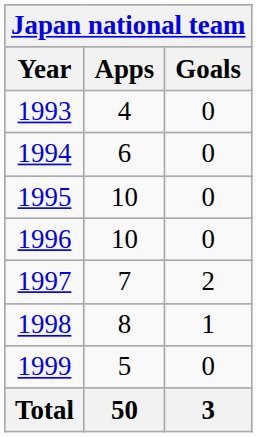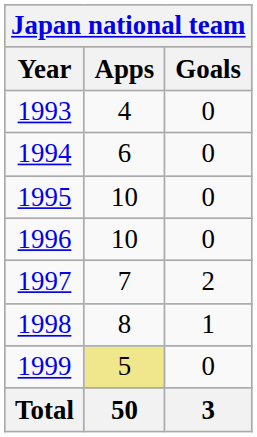(124, 366) no background -> (124, 366) khaki background
